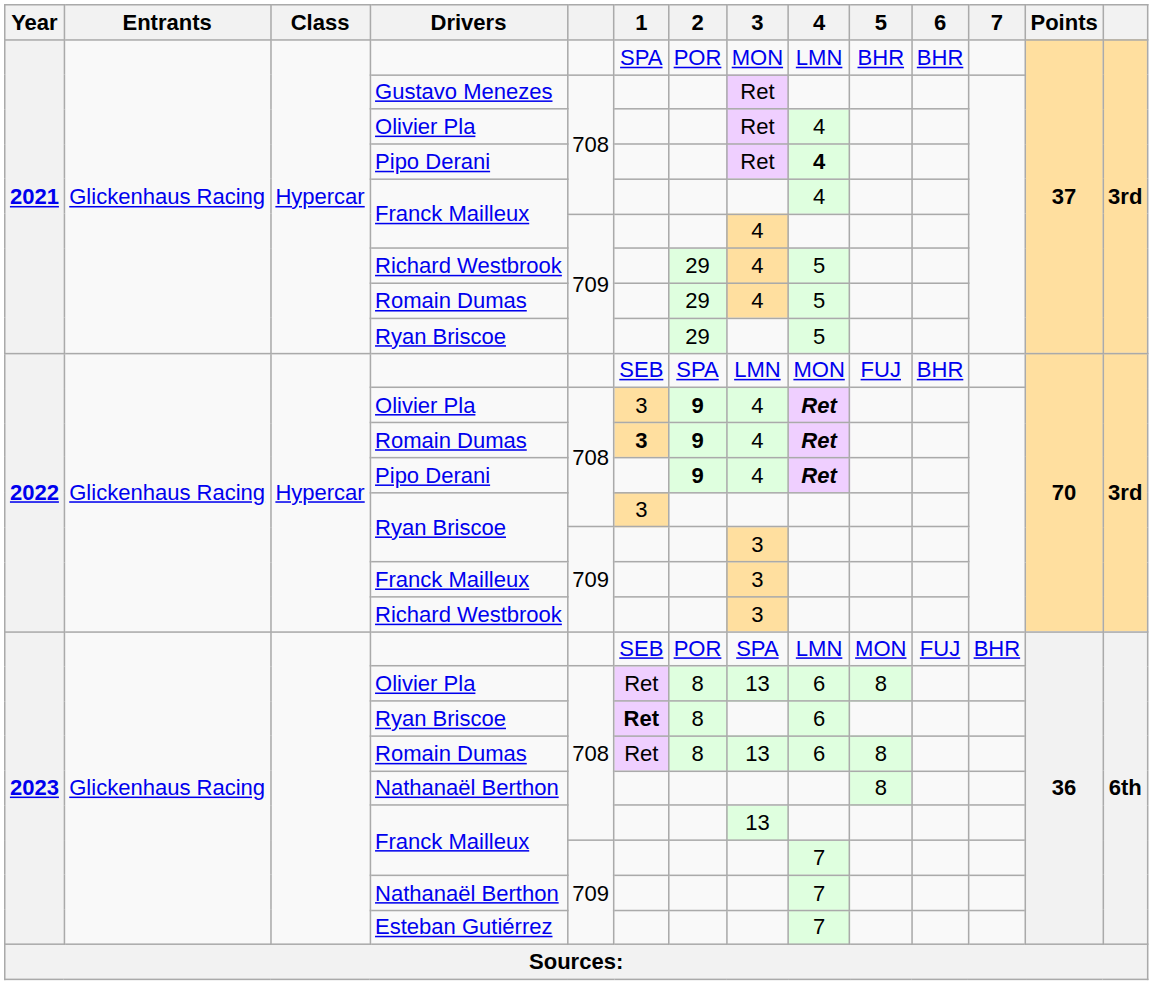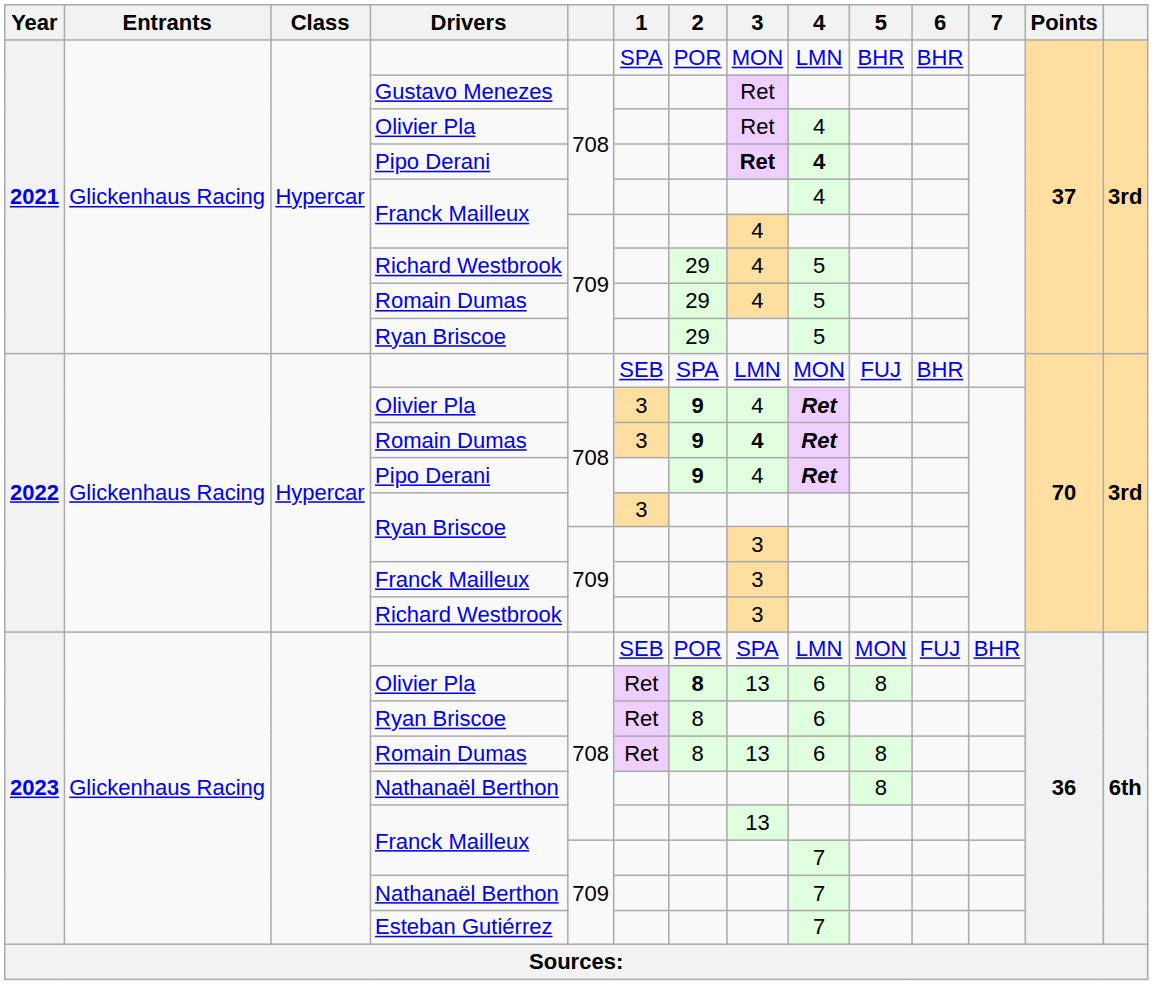(757, 162) normal -> (757, 162) bold
(641, 440) bold -> (641, 440) normal
(757, 440) normal -> (757, 440) bold
(698, 684) normal -> (698, 684) bold
(641, 719) bold -> (641, 719) normal
